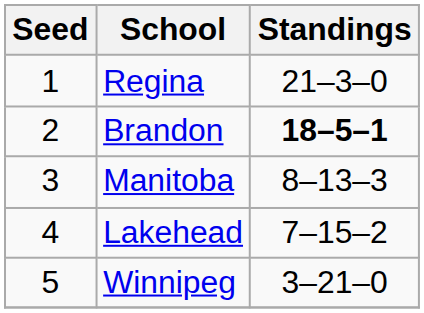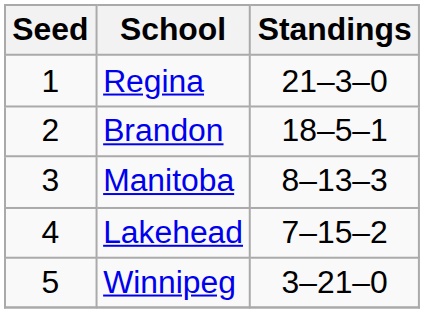(335, 130) bold -> (335, 130) normal
